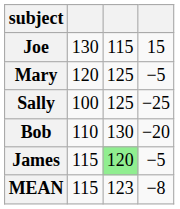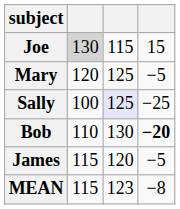(85, 47) no background -> (85, 47) lightgrey background
(120, 103) no background -> (120, 103) lavender background
(156, 132) normal -> (156, 132) bold
(120, 160) lightgreen background -> (120, 160) no background
